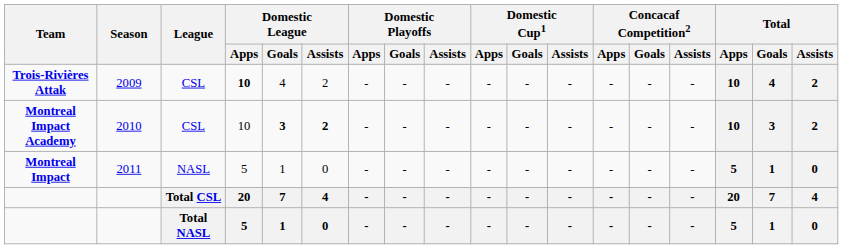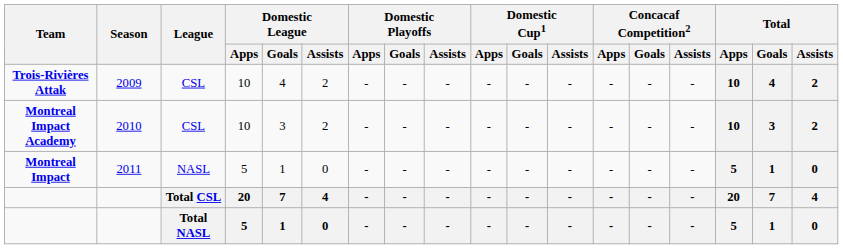(244, 82) bold -> (244, 82) normal
(282, 126) bold -> (282, 126) normal
(325, 126) bold -> (325, 126) normal
